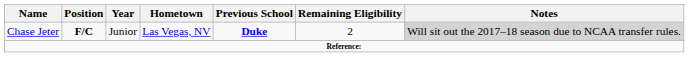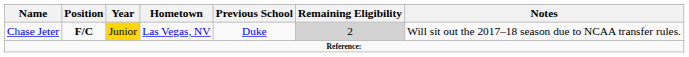(123, 31) no background -> (123, 31) gold background
(254, 31) bold -> (254, 31) normal
(350, 31) no background -> (350, 31) lightgrey background
(544, 31) lightgrey background -> (544, 31) no background
